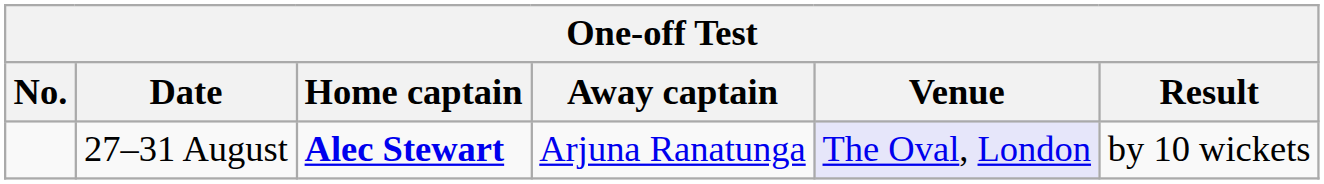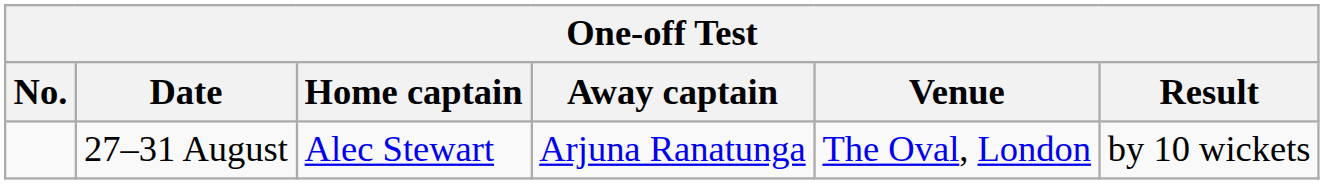(404, 149) bold -> (399, 149) normal
(957, 149) lavender background -> (957, 149) no background
